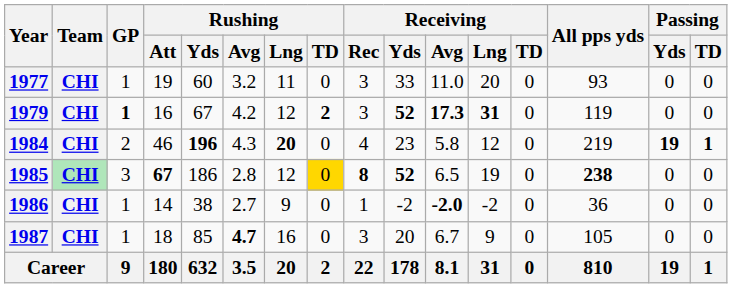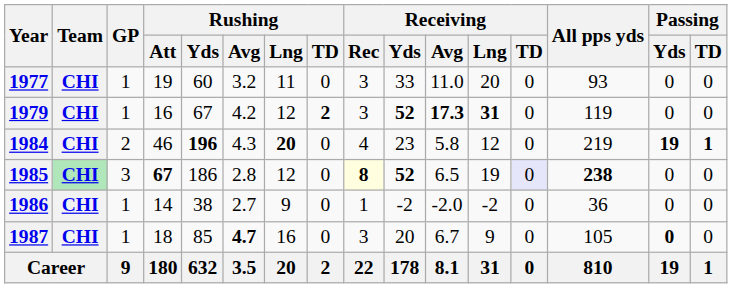(126, 112) bold -> (126, 112) normal
(325, 174) gold background -> (325, 174) no background
(364, 174) no background -> (364, 174) lightyellow background
(529, 174) no background -> (529, 174) lavender background
(447, 205) bold -> (447, 205) normal
(669, 236) normal -> (669, 236) bold
